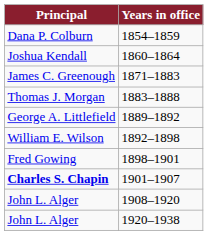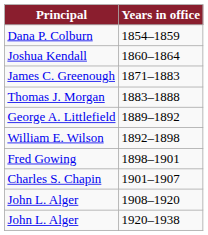(58, 179) bold -> (54, 179) normal
